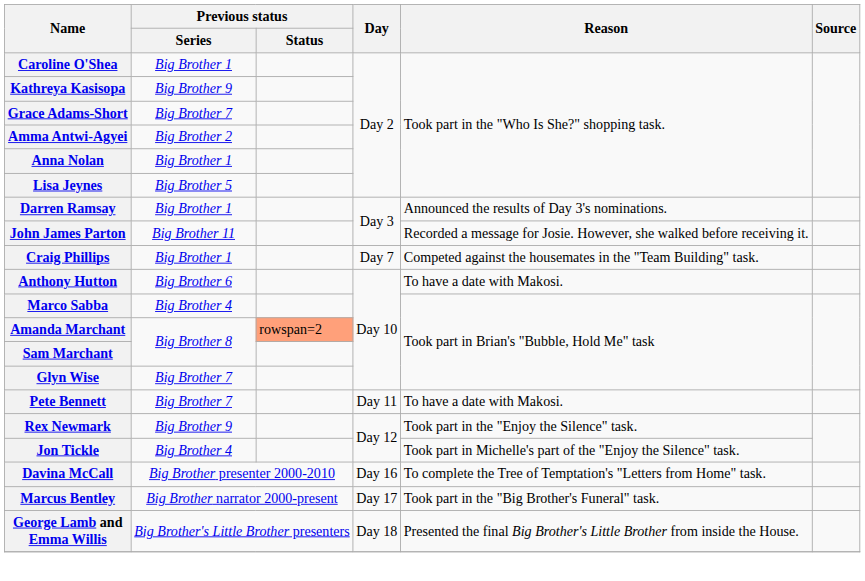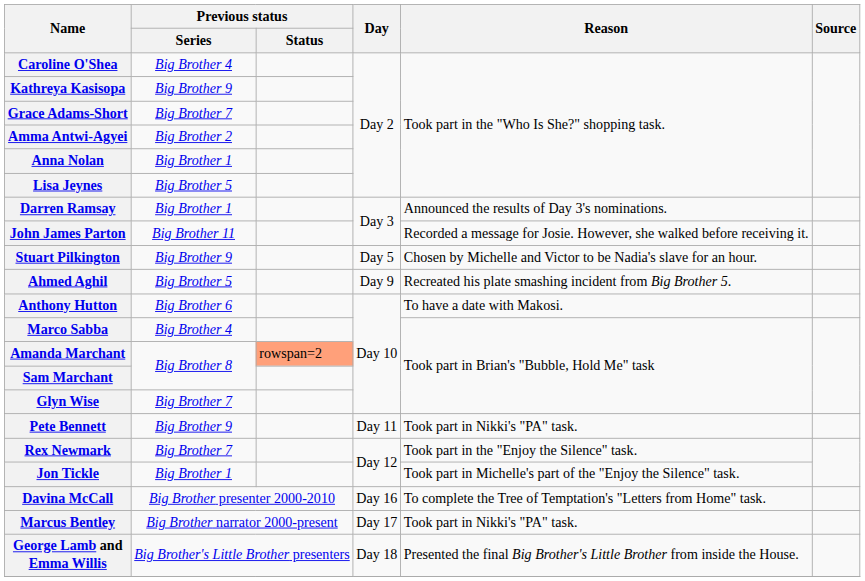(194, 64) Big Brother 1 -> (194, 64) Big Brother 4
+ row: (68, 257)
- row: (68, 257)
+ row: (68, 281)
(194, 401) Big Brother 7 -> (194, 426) Big Brother 9
(483, 401) To have a date with Makosi. -> (491, 426) Took part in Nikki's "PA" task.
(194, 426) Big Brother 9 -> (194, 450) Big Brother 7
(194, 450) Big Brother 4 -> (194, 474) Big Brother 1
(532, 498) Took part in the "Big Brother's Funeral" task. -> (491, 522) Took part in Nikki's "PA" task.
